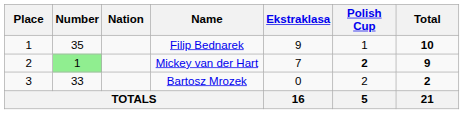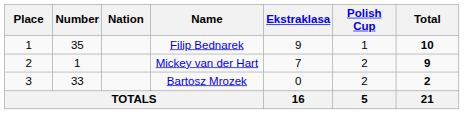(77, 63) lightgreen background -> (77, 63) no background
(364, 63) bold -> (364, 63) normal
